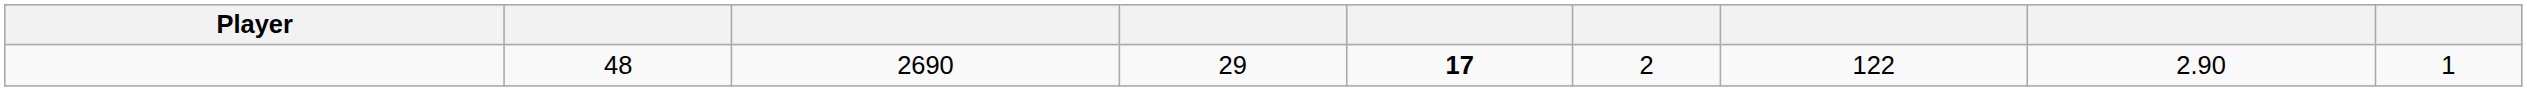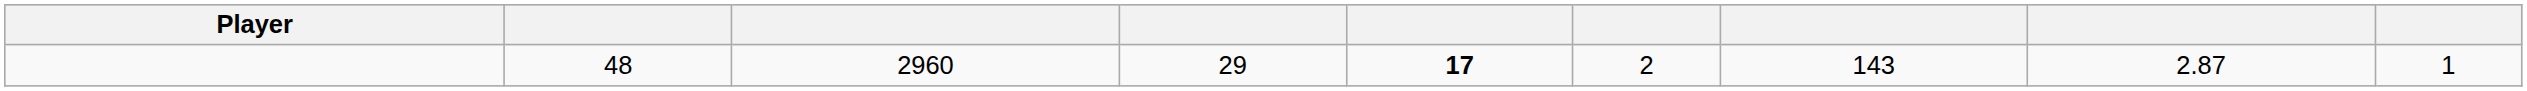(925, 65) 2690 -> (925, 65) 2960
(1874, 65) 122 -> (1874, 65) 143
(2201, 65) 2.90 -> (2201, 65) 2.87
